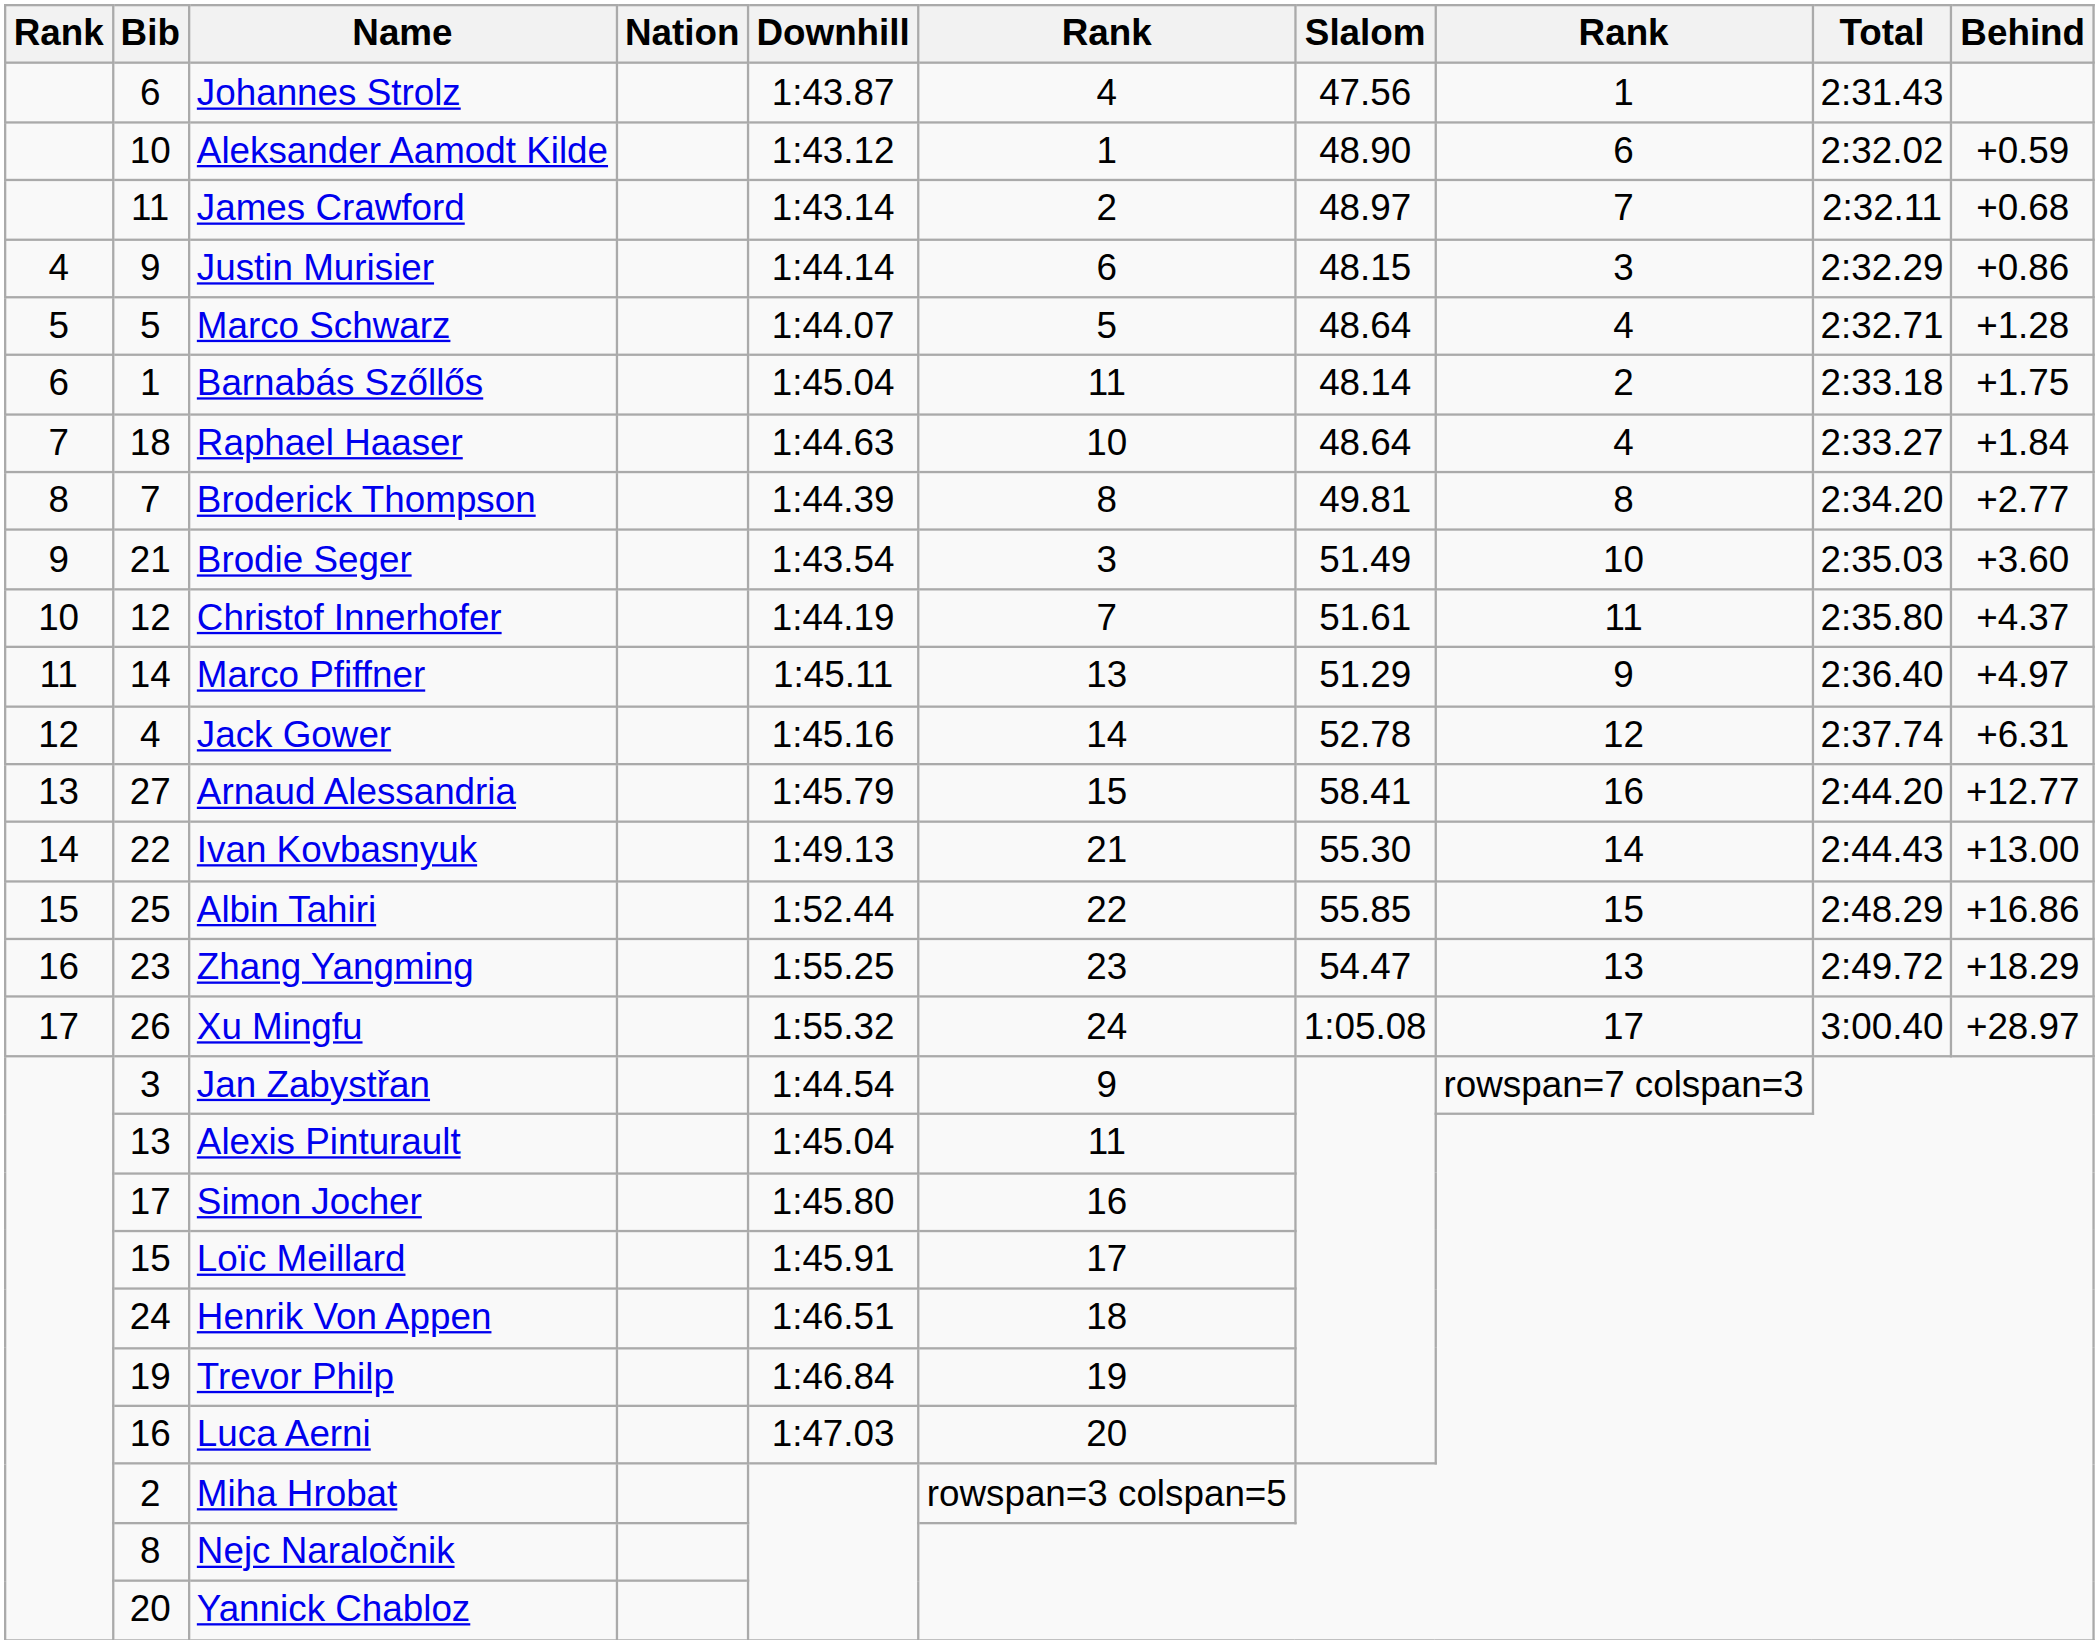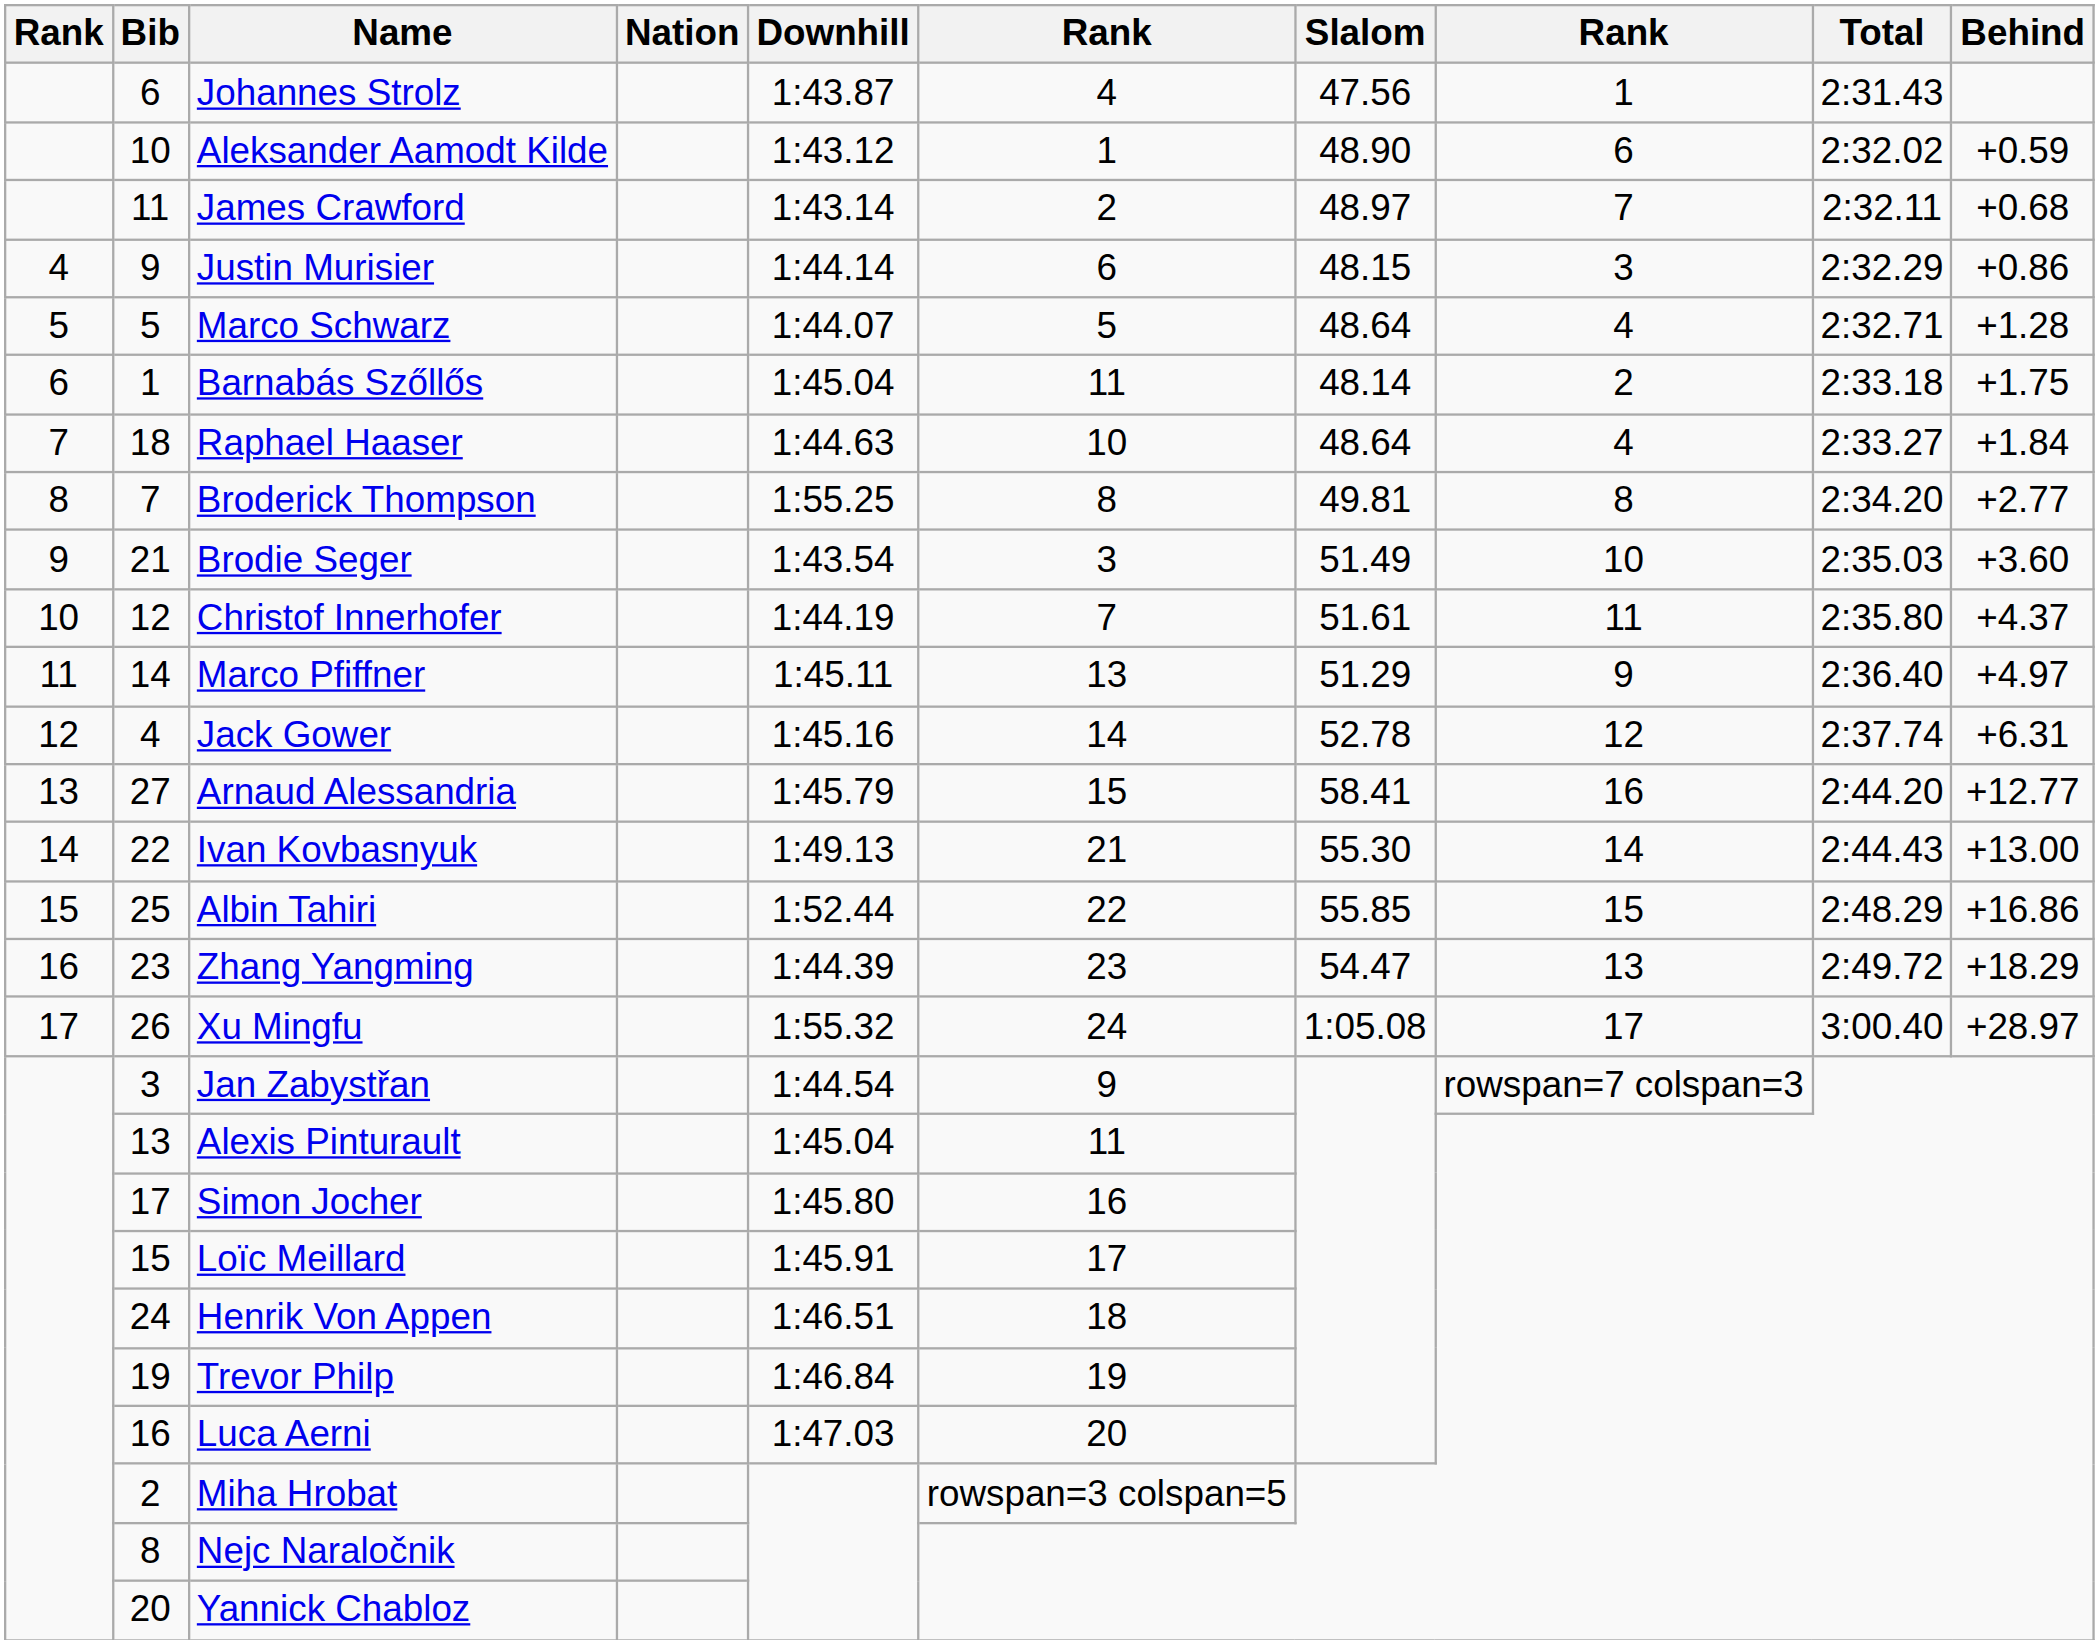(833, 500) 1:44.39 -> (833, 500) 1:55.25
(833, 967) 1:55.25 -> (833, 967) 1:44.39
